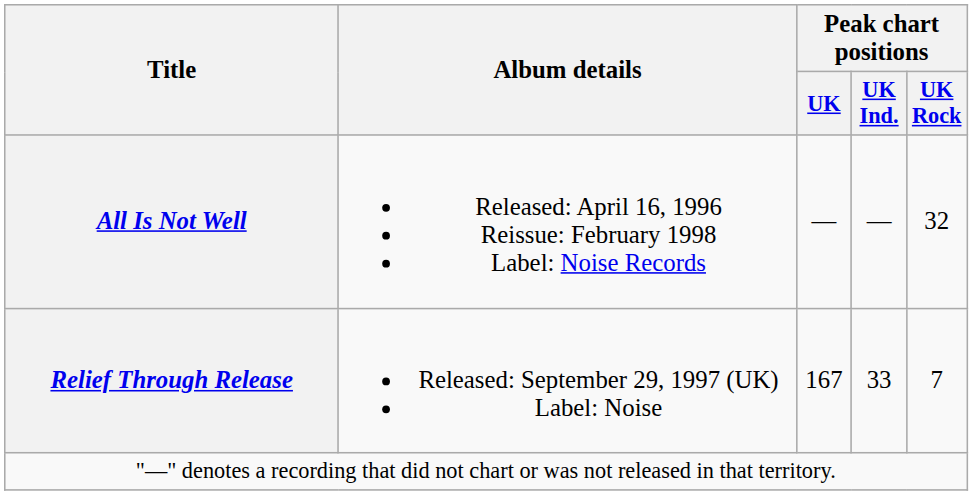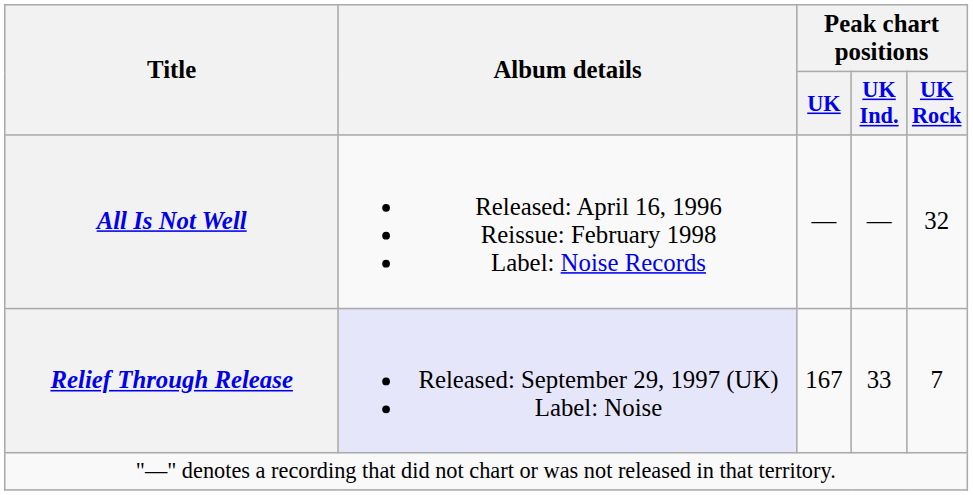(568, 394) no background -> (568, 394) lavender background
